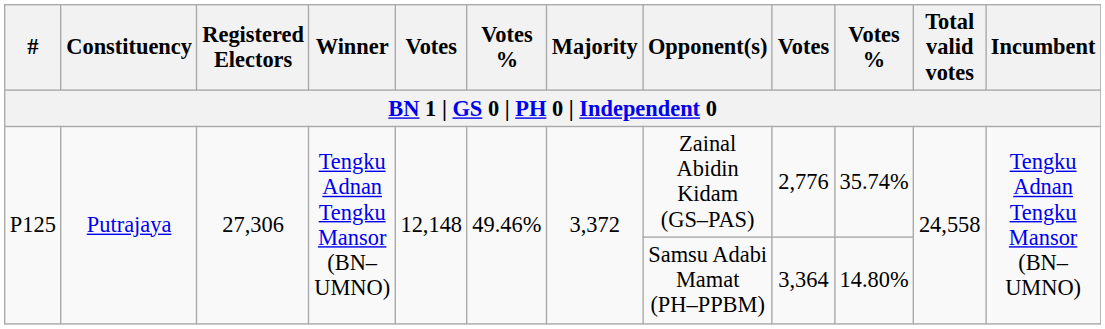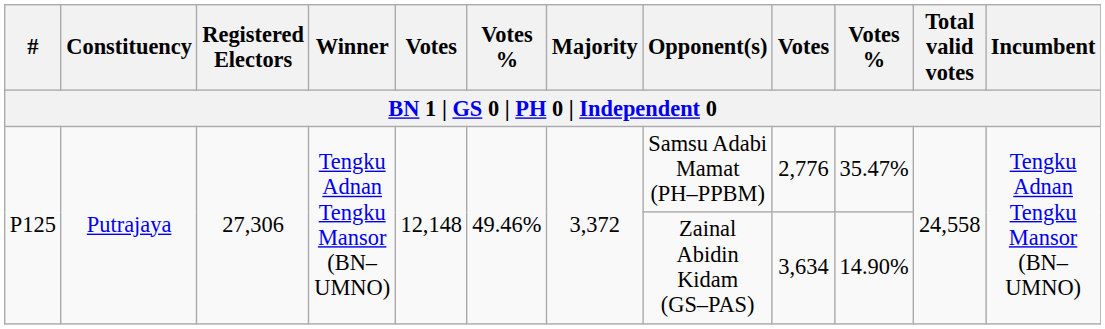(708, 181) Zainal Abidin Kidam (GS–PAS) -> (708, 168) Samsu Adabi Mamat (PH–PPBM)
(874, 181) 35.74% -> (874, 168) 35.47%
(708, 280) Samsu Adabi Mamat (PH–PPBM) -> (708, 267) Zainal Abidin Kidam (GS–PAS)
(803, 280) 3,364 -> (803, 267) 3,634
(874, 280) 14.80% -> (874, 267) 14.90%
